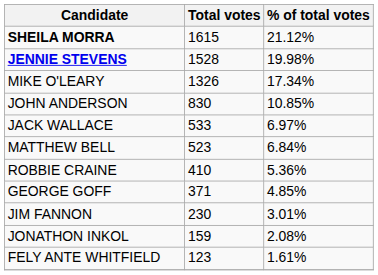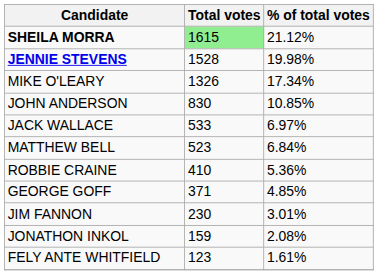(204, 37) no background -> (204, 37) lightgreen background
